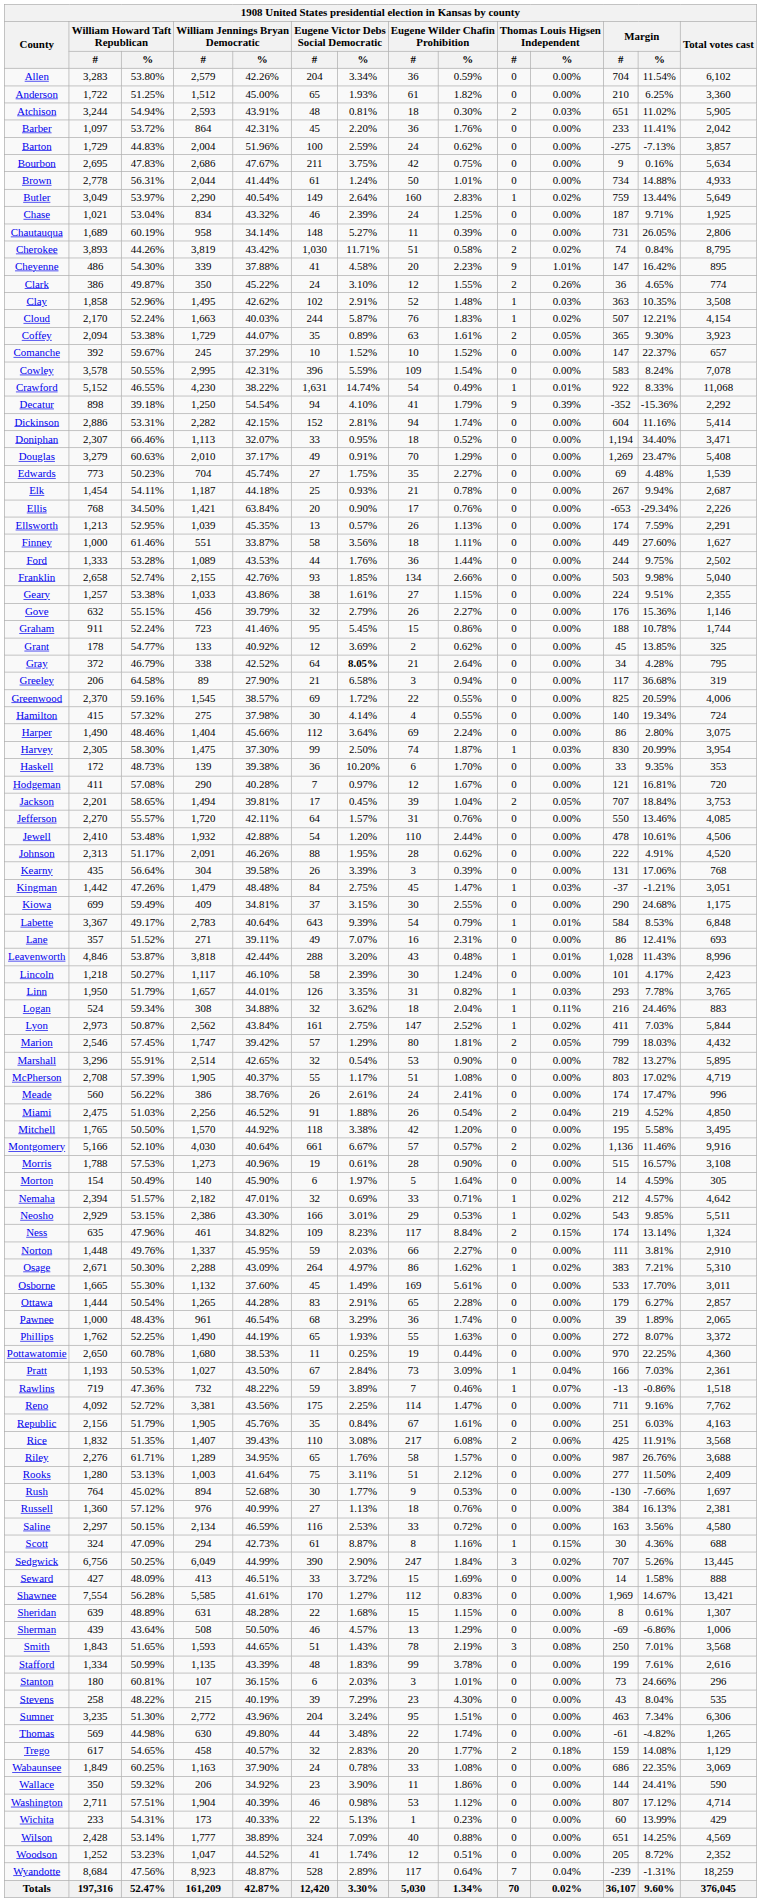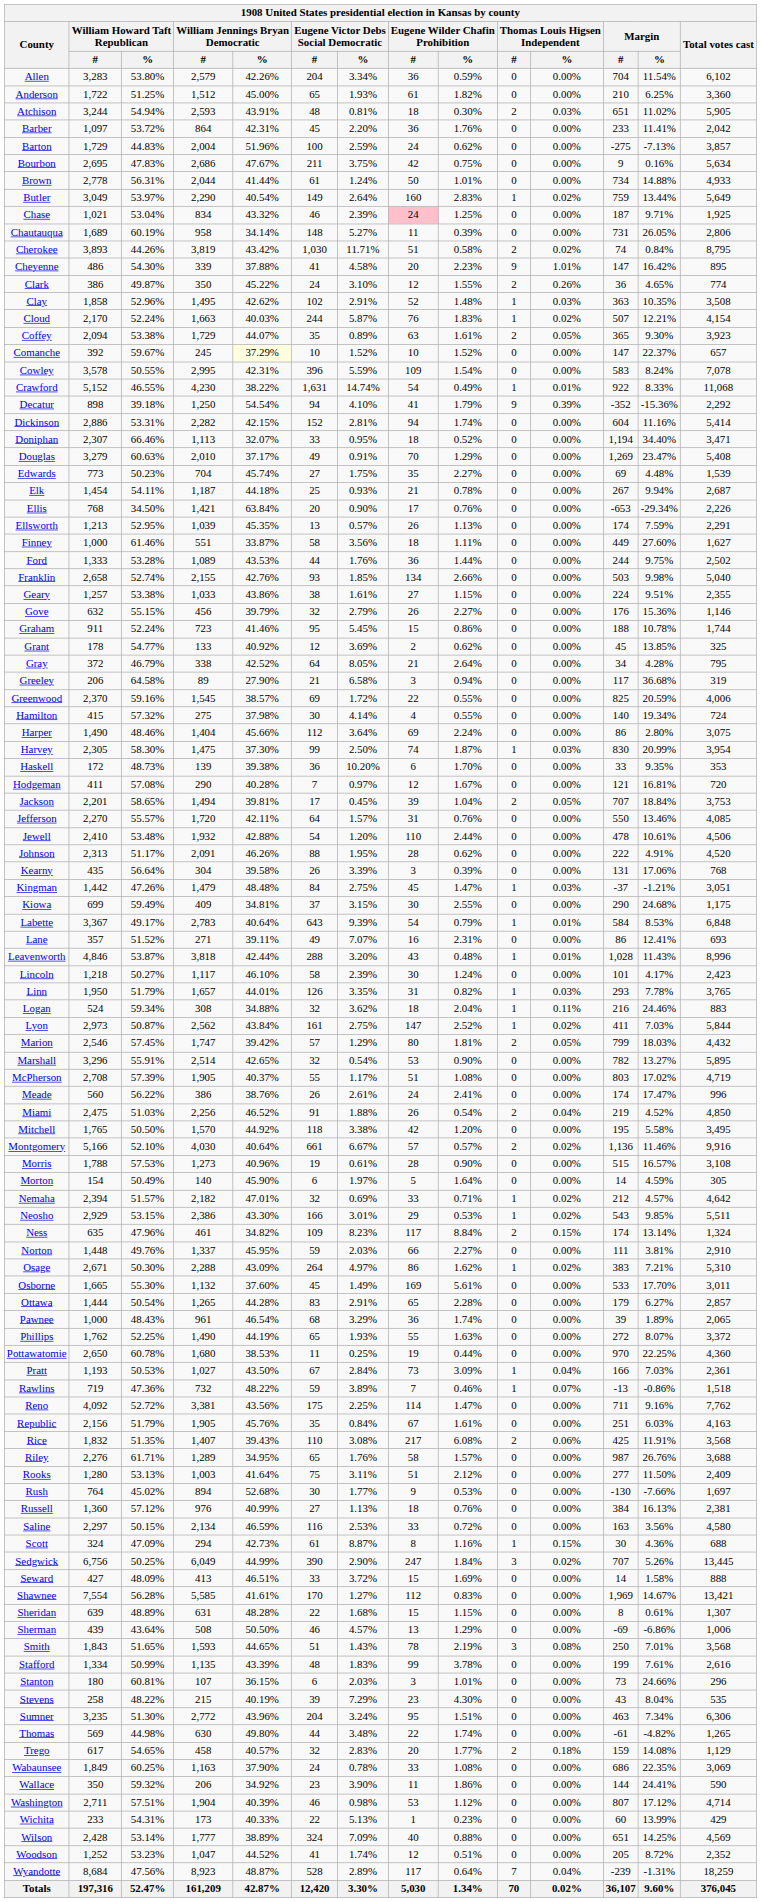(413, 215) no background -> (413, 215) pink background
(262, 353) no background -> (262, 353) lightyellow background
(363, 663) bold -> (363, 663) normal
